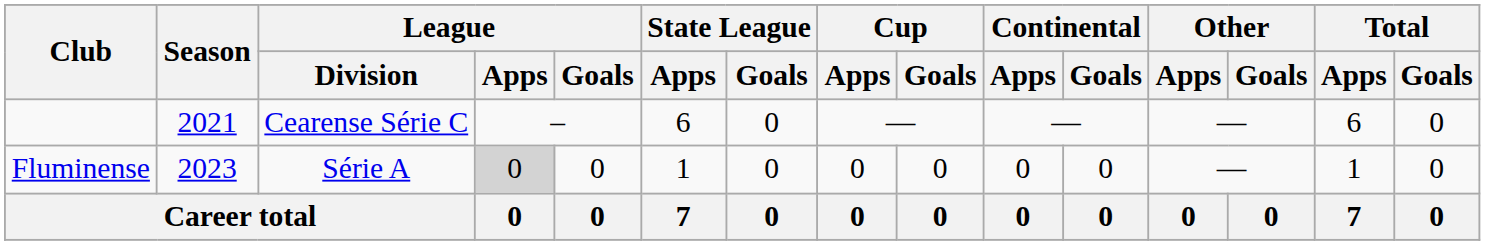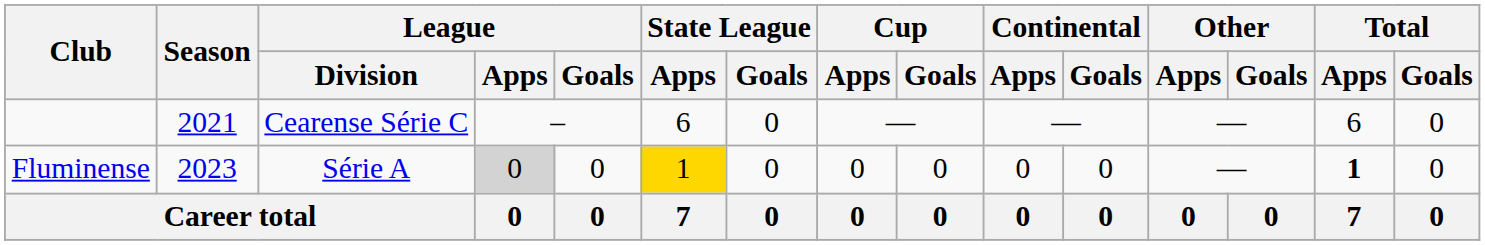(683, 168) no background -> (683, 168) gold background
(1354, 168) normal -> (1354, 168) bold
